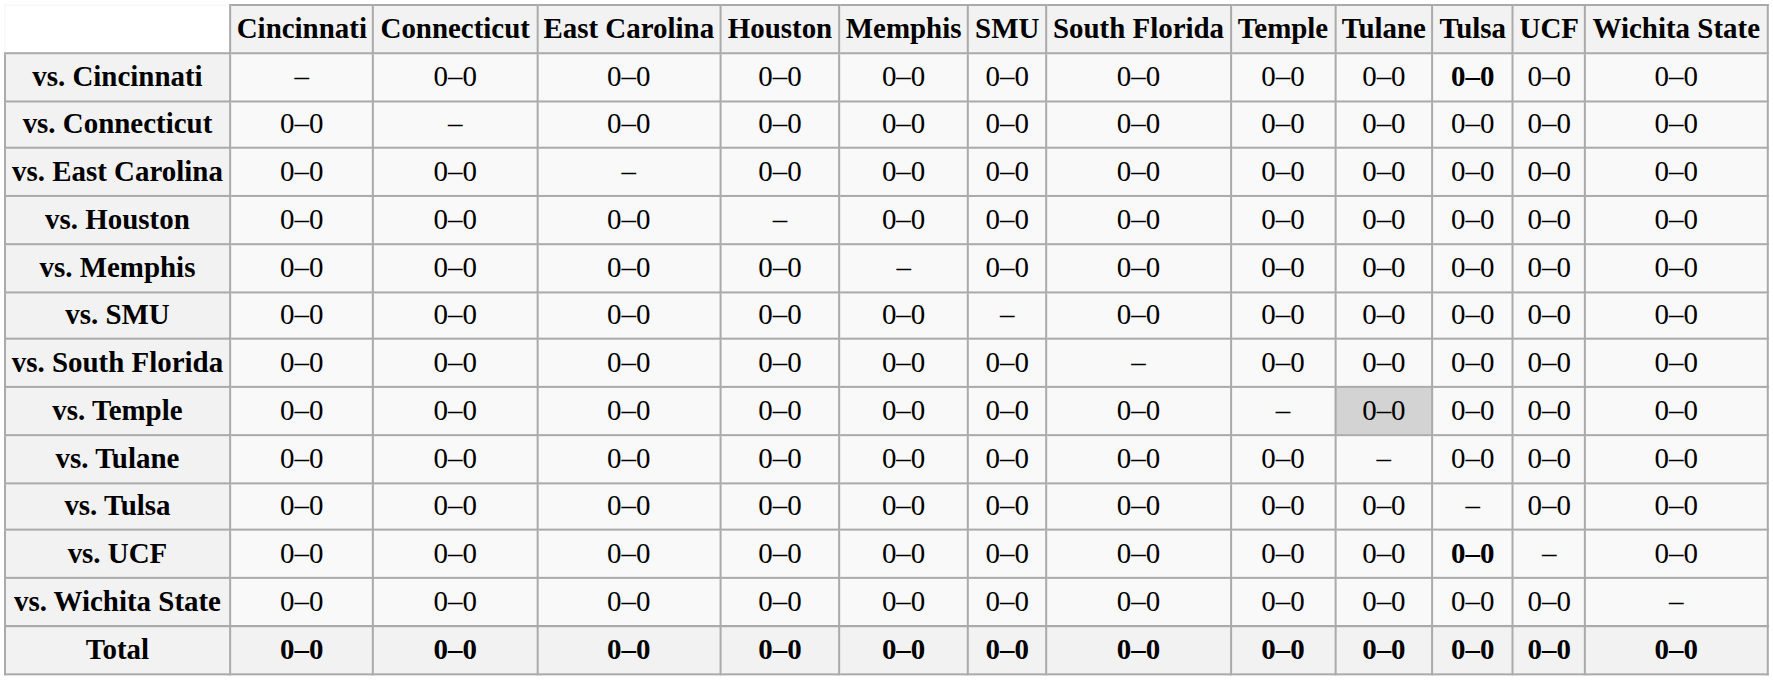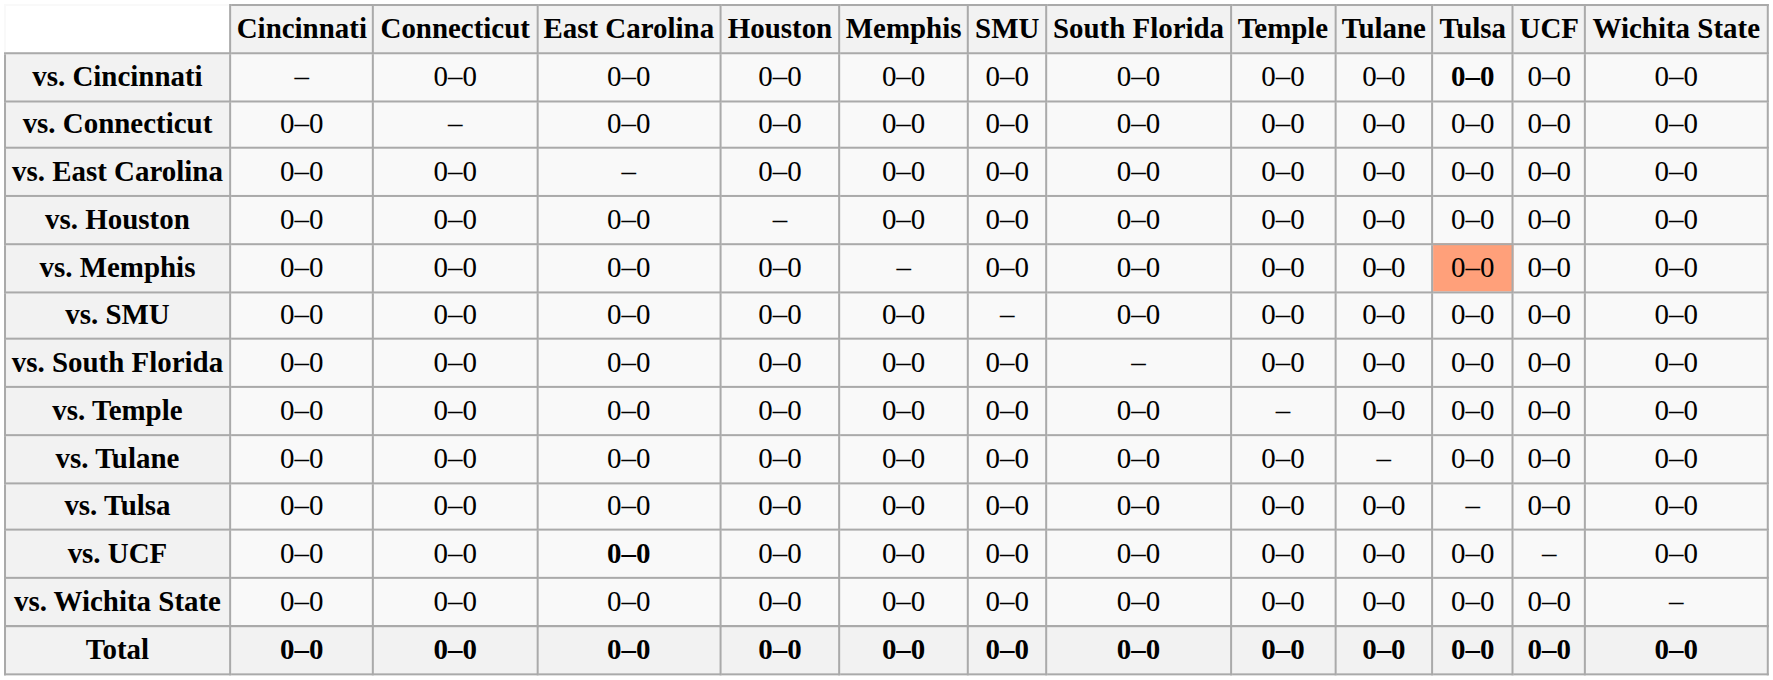(1473, 267) no background -> (1473, 267) lightsalmon background
(1384, 410) lightgrey background -> (1384, 410) no background
(629, 553) normal -> (629, 553) bold
(1473, 553) bold -> (1473, 553) normal
